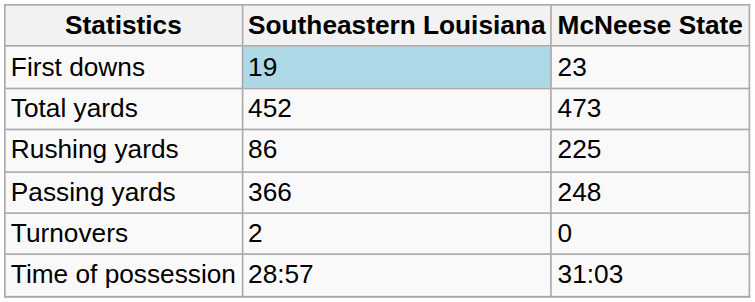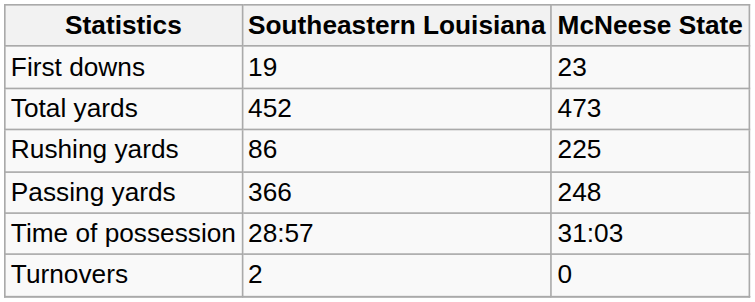(263, 66) lightblue background -> (263, 66) no background
rows swapped: (69, 233) <-> (123, 274)
